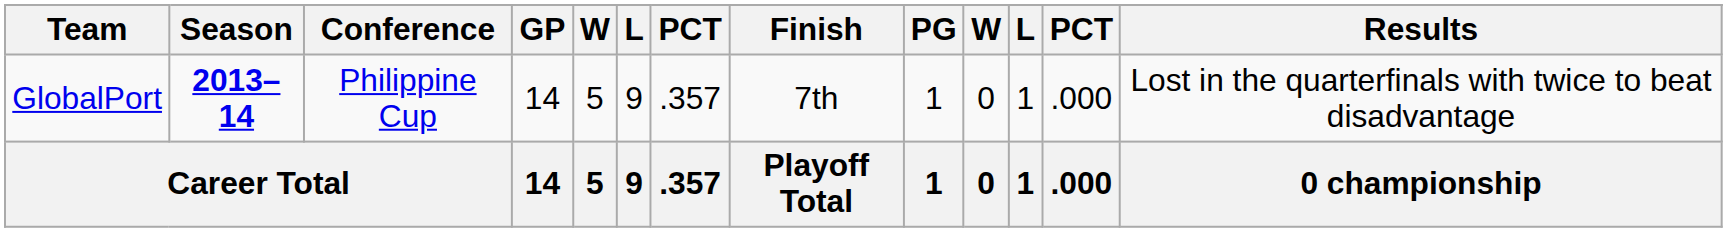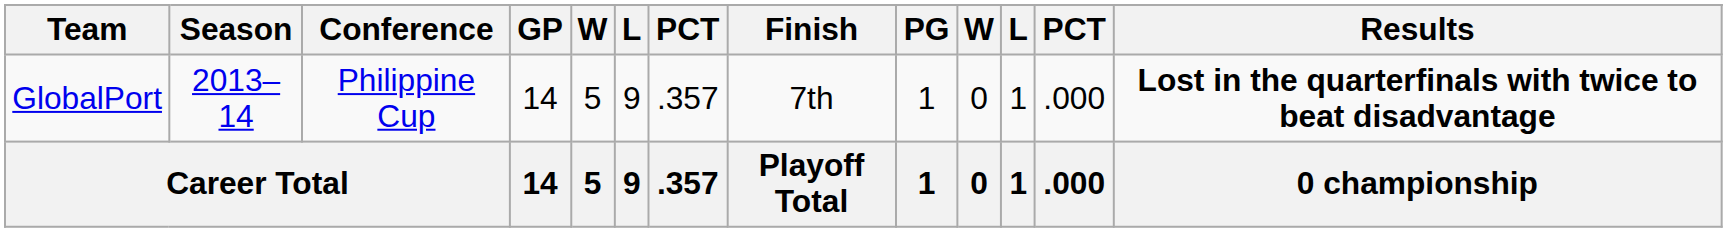(236, 97) bold -> (236, 97) normal
(1421, 97) normal -> (1417, 97) bold
